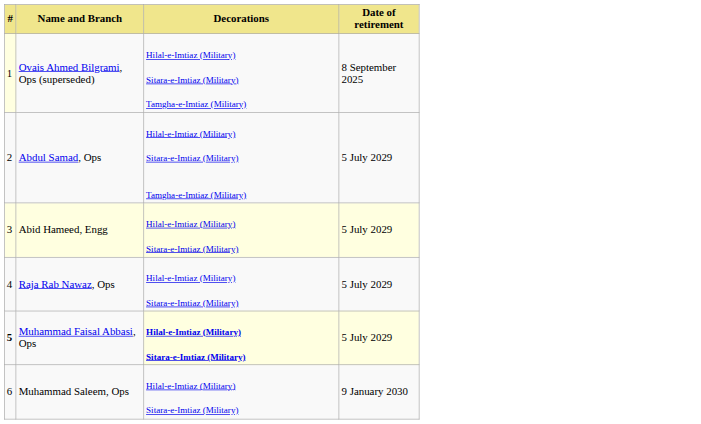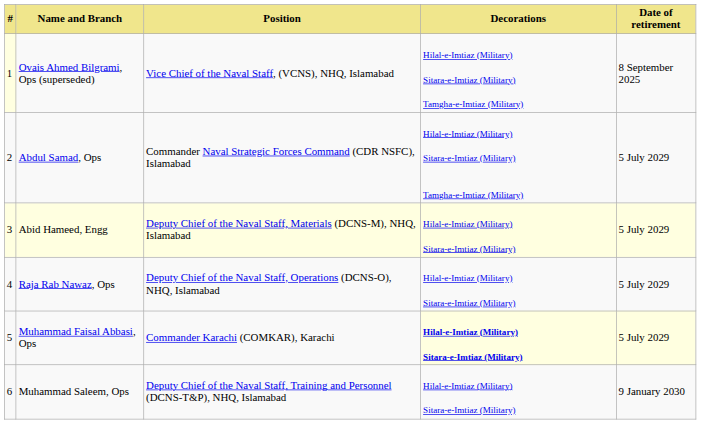+ column: (282, 19)
(10, 338) bold -> (10, 338) normal
